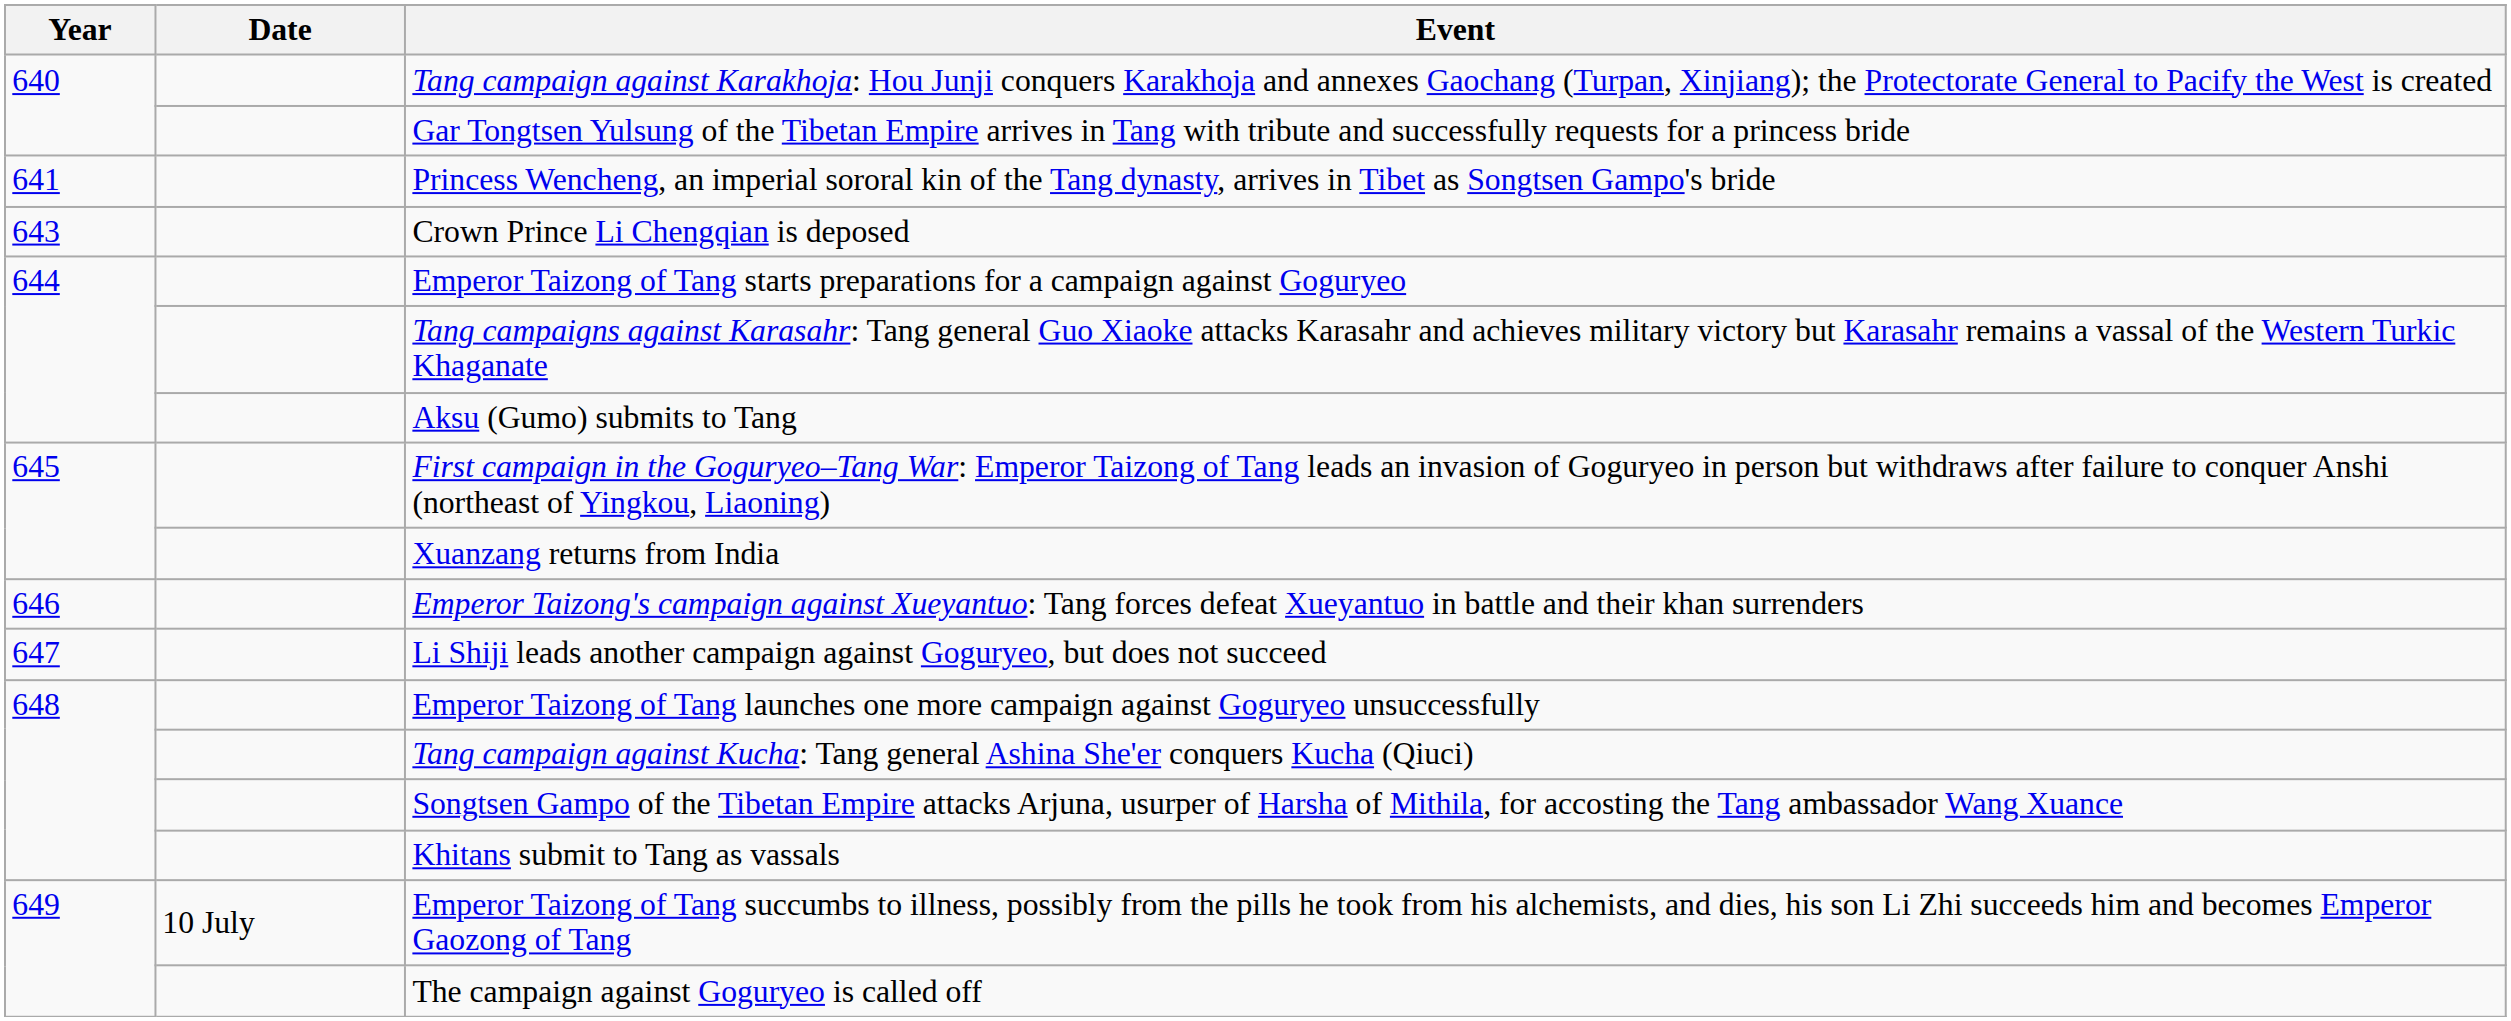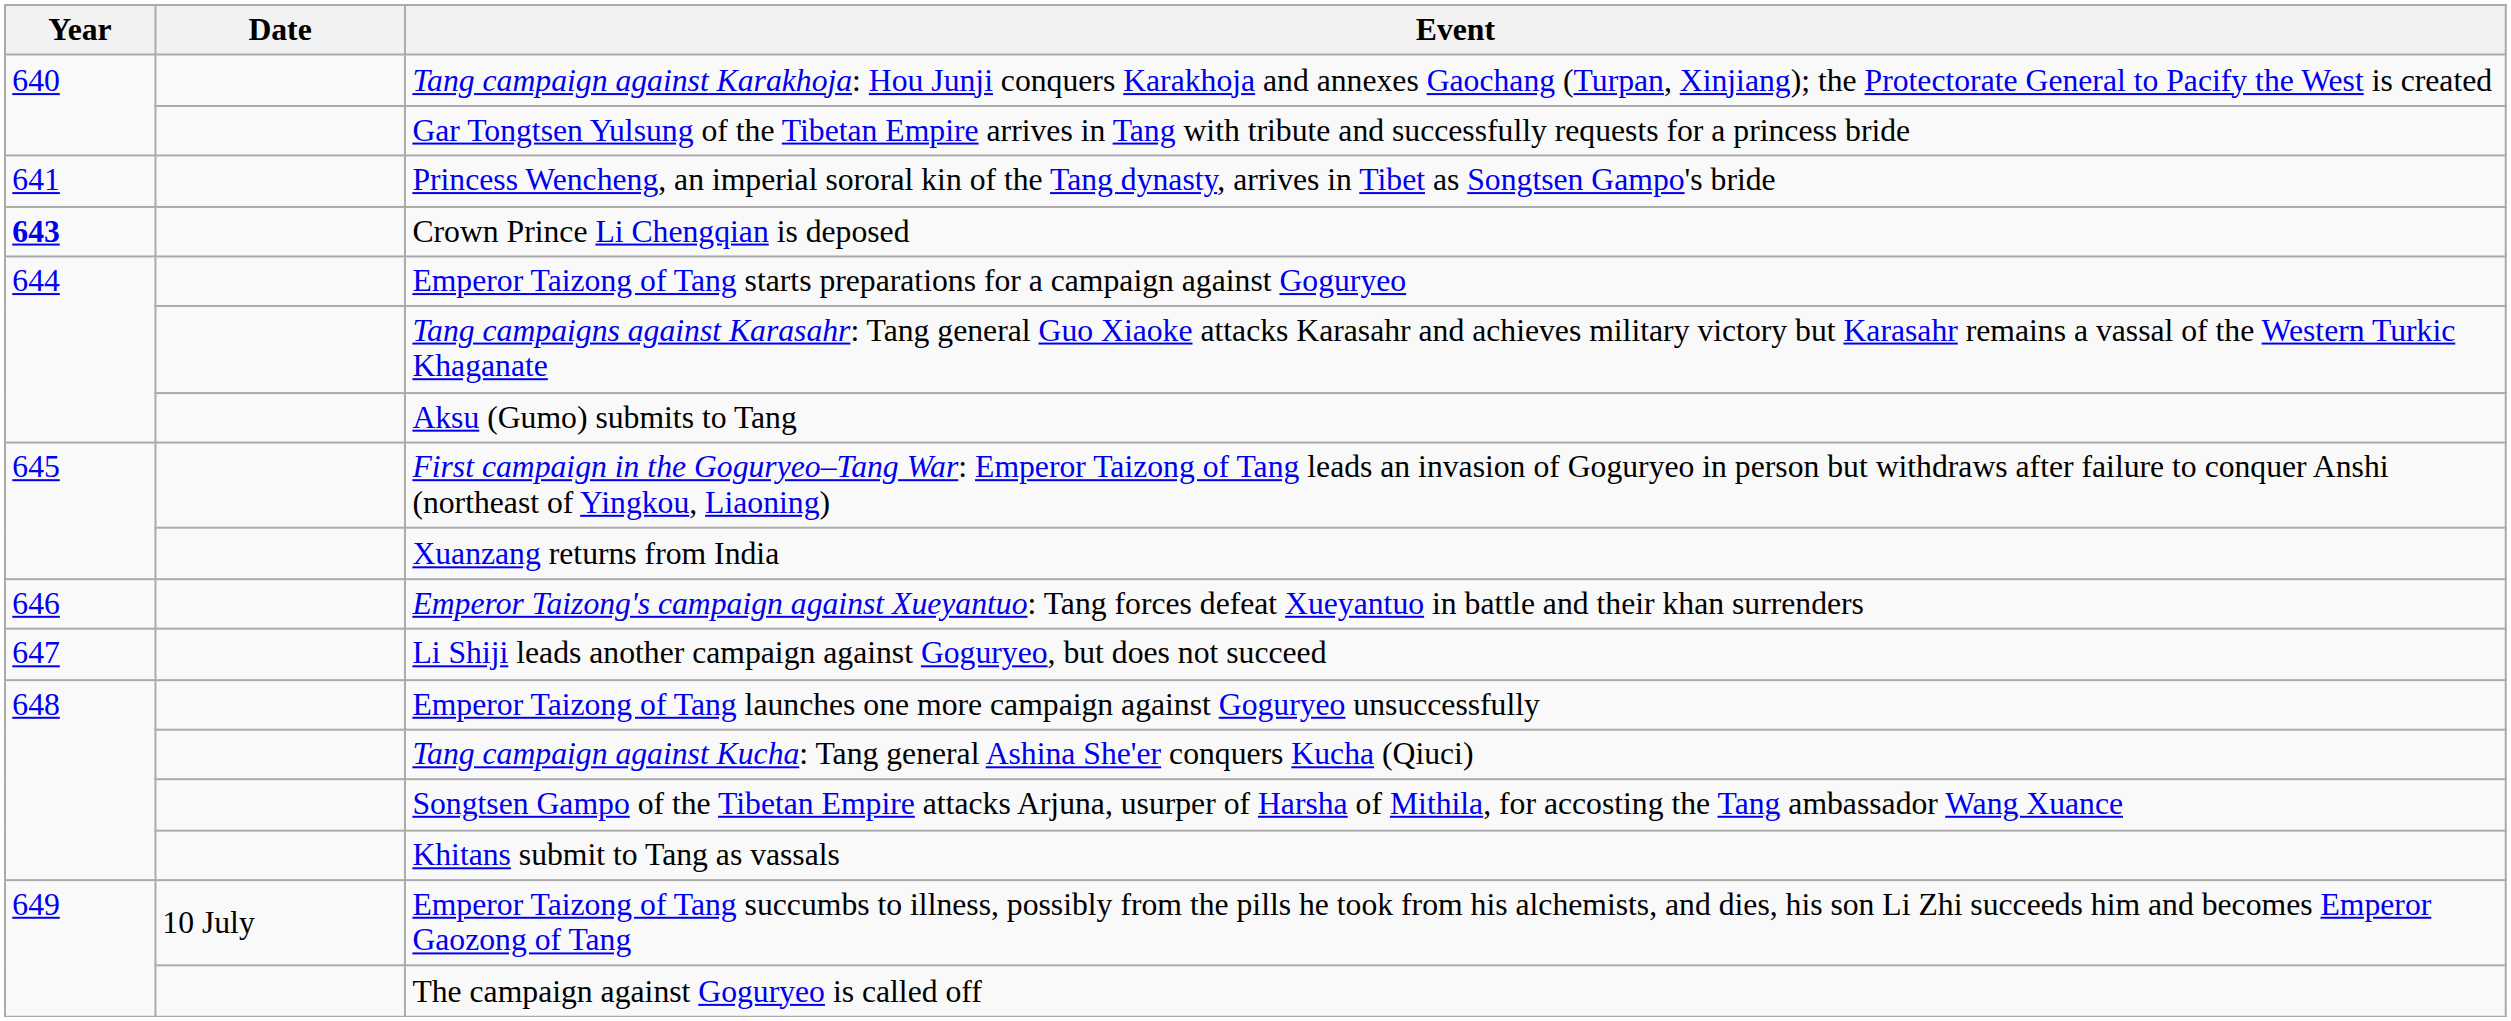(36, 230) normal -> (36, 230) bold
